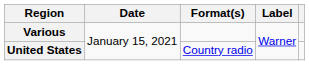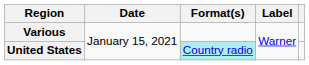(218, 50) no background -> (218, 50) paleturquoise background
